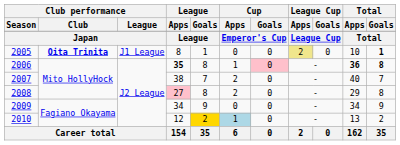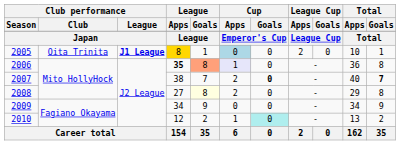(78, 52) bold -> (78, 52) normal
(142, 52) normal -> (142, 52) bold
(178, 52) no background -> (178, 52) gold background
(235, 52) no background -> (235, 52) lightblue background
(301, 52) khaki background -> (301, 52) no background
(381, 52) bold -> (381, 52) normal
(205, 65) no background -> (205, 65) lightsalmon background
(235, 65) no background -> (235, 65) lavender background
(270, 65) pink background -> (270, 65) no background
(355, 65) bold -> (355, 65) normal
(381, 65) bold -> (381, 65) normal
(270, 79) normal -> (270, 79) bold
(381, 79) normal -> (381, 79) bold
(178, 92) pink background -> (178, 92) no background
(205, 92) no background -> (205, 92) lightyellow background
(205, 120) gold background -> (205, 120) no background
(235, 120) lightblue background -> (235, 120) no background
(270, 120) no background -> (270, 120) paleturquoise background
